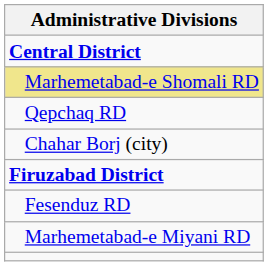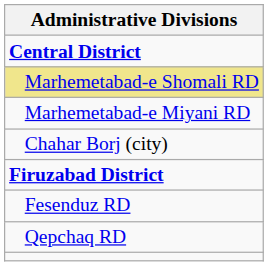(75, 112) Qepchaq RD -> (137, 112) Marhemetabad-e Miyani RD
(137, 236) Marhemetabad-e Miyani RD -> (75, 236) Qepchaq RD
